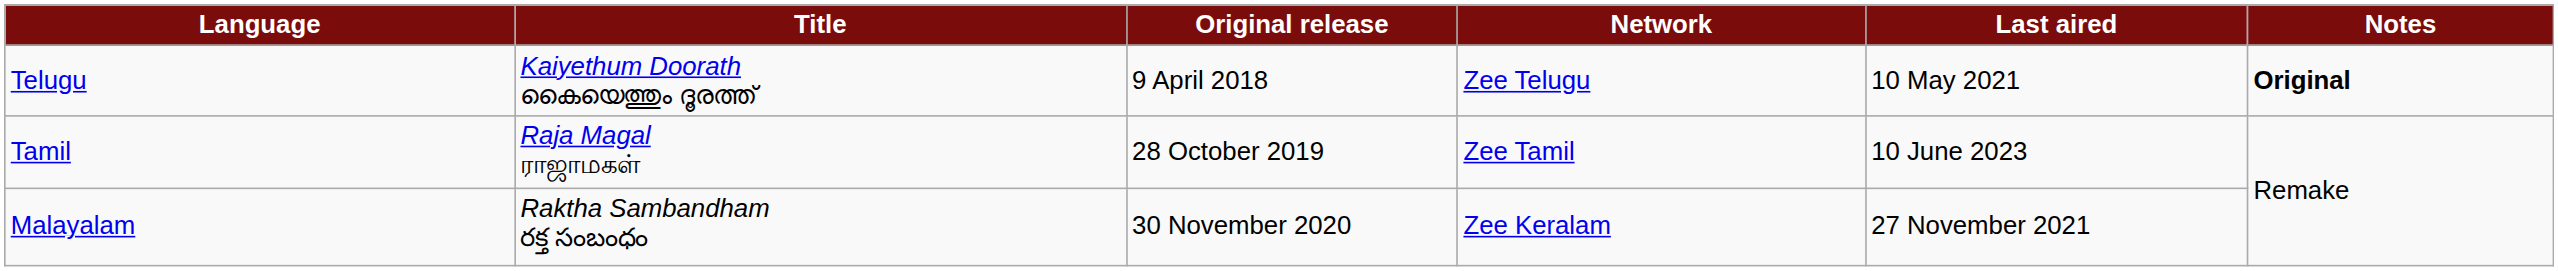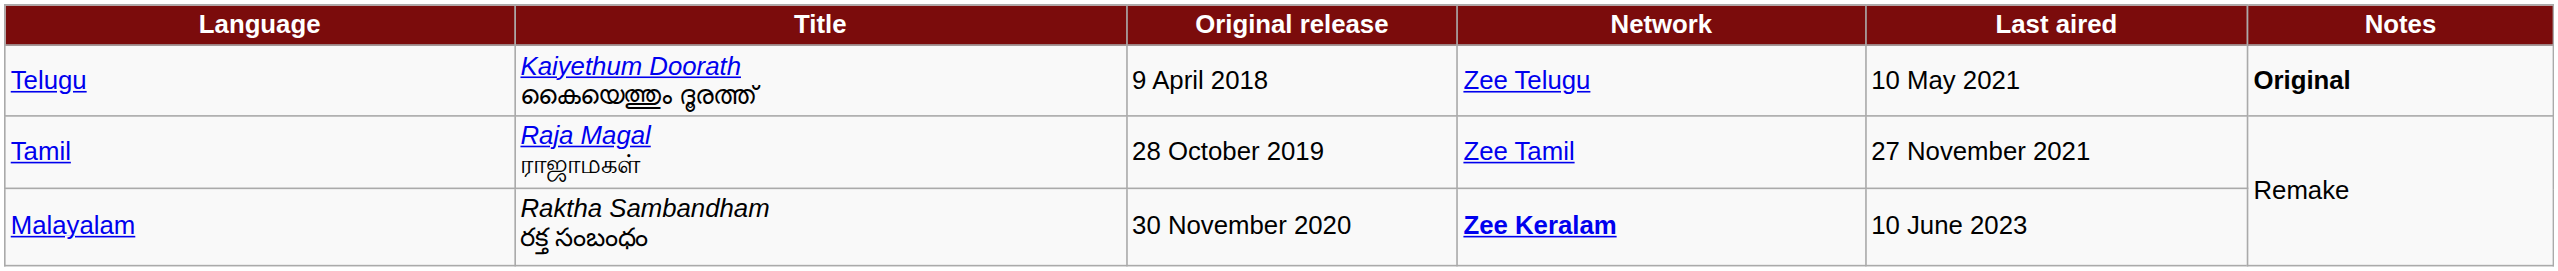(1949, 151) 10 June 2023 -> (1981, 151) 27 November 2021
(1537, 226) normal -> (1540, 226) bold
(1981, 226) 27 November 2021 -> (1949, 226) 10 June 2023
